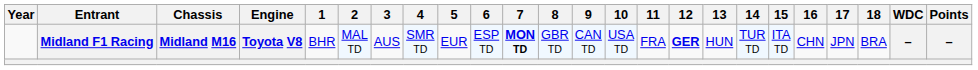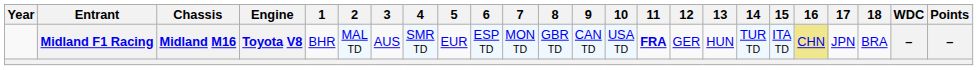(520, 41) bold -> (520, 41) normal
(653, 41) normal -> (653, 41) bold
(686, 41) bold -> (686, 41) normal
(810, 41) no background -> (811, 41) khaki background
